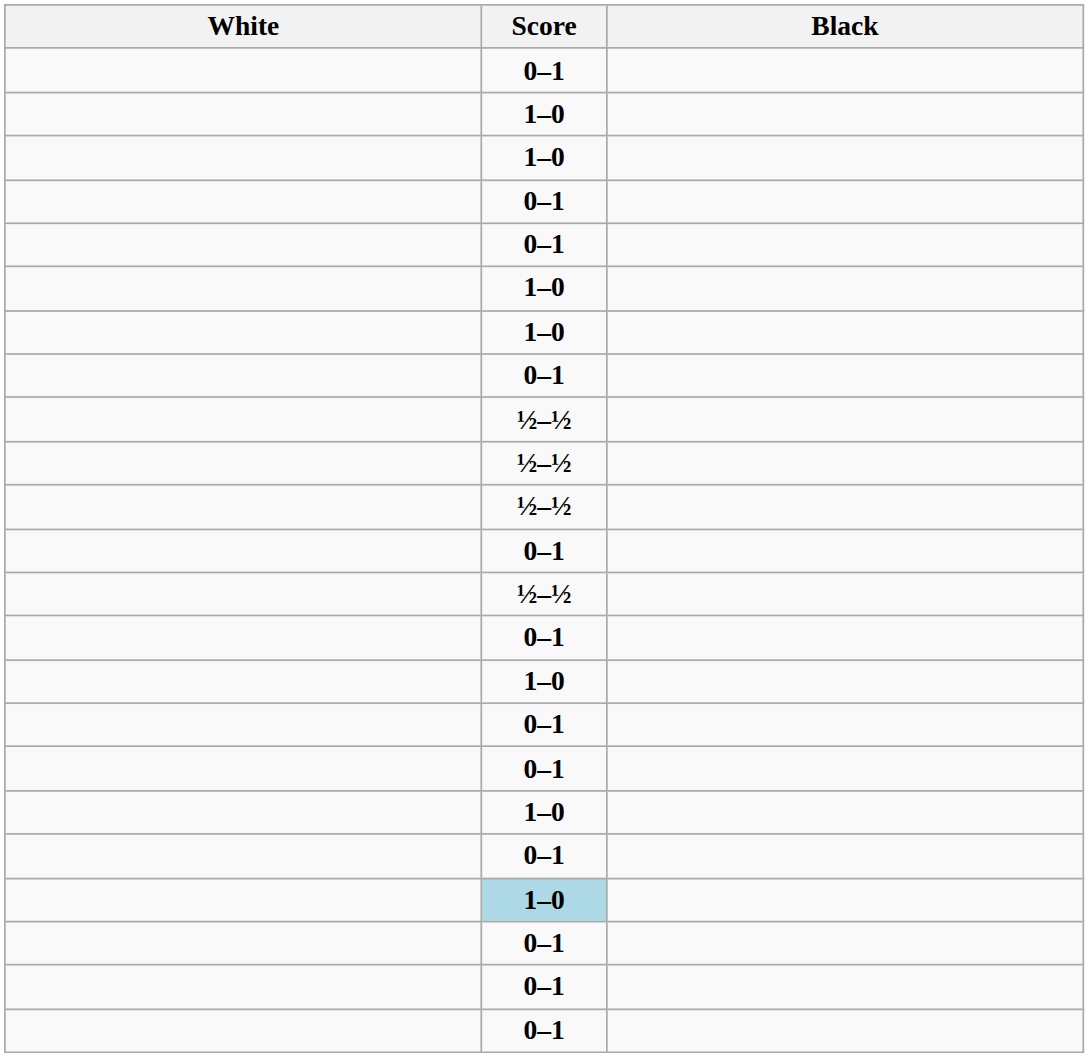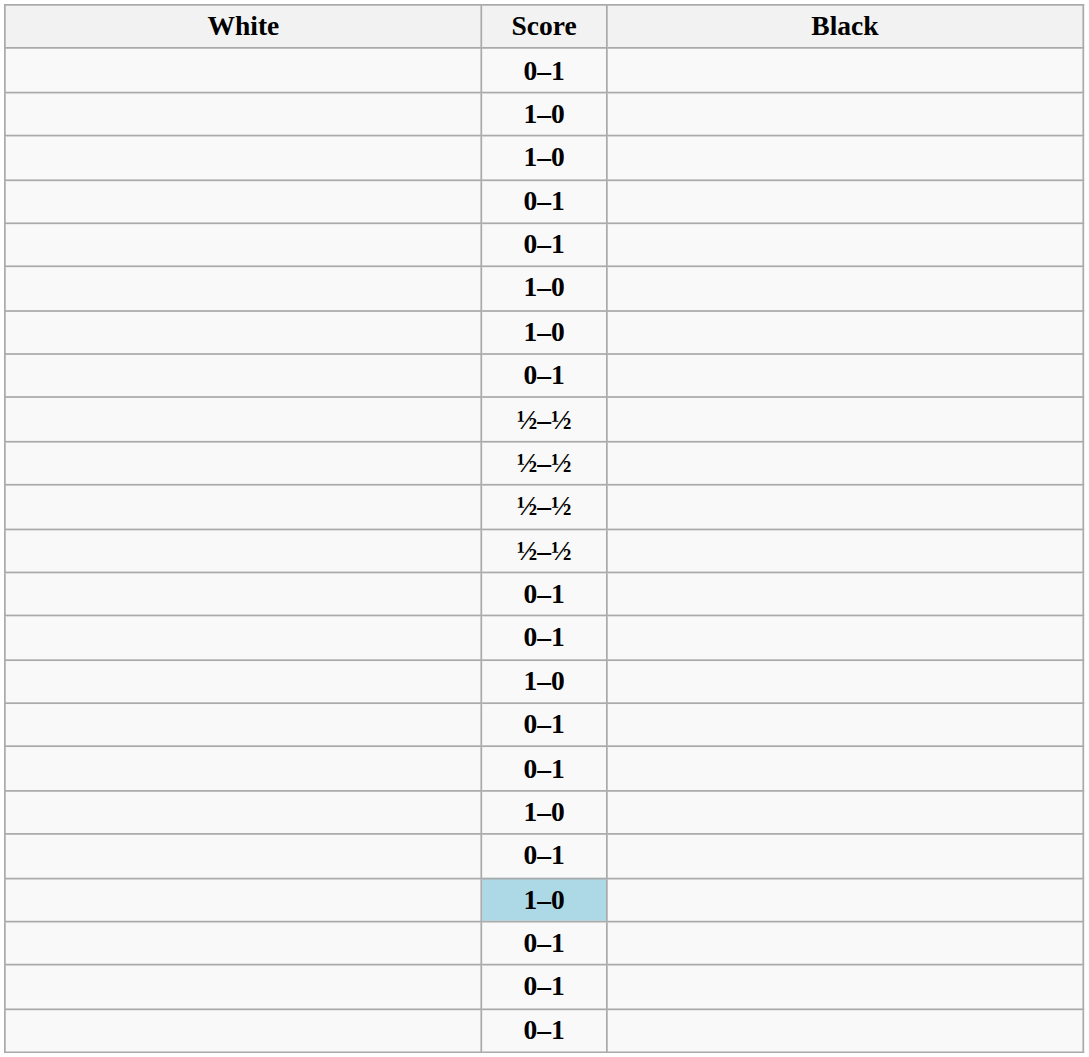(544, 550) 0–1 -> (544, 550) ½–½
(544, 593) ½–½ -> (544, 593) 0–1
